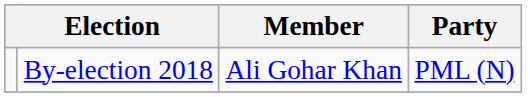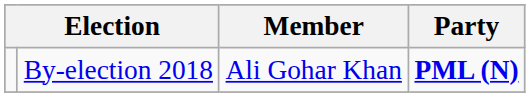(465, 69) normal -> (467, 69) bold
